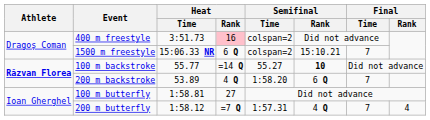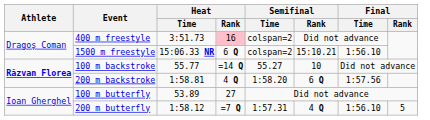(368, 52) 7 -> (363, 52) 1:56.10
(320, 66) bold -> (316, 66) normal
(187, 80) 53.89 -> (187, 80) 1:58.81
(368, 80) 7 -> (363, 80) 1:57.56
(187, 94) 1:58.81 -> (187, 94) 53.89
(368, 108) 7 -> (363, 108) 1:56.10
(407, 108) 4 -> (403, 108) 5
